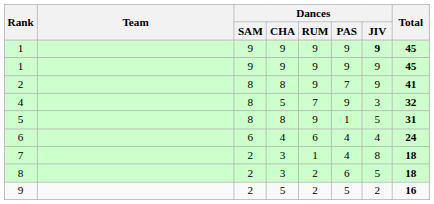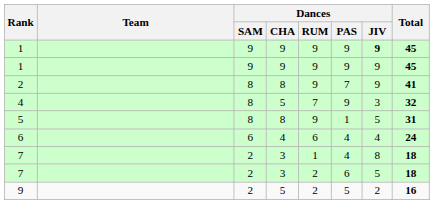(21, 173) 8 -> (21, 173) 7
